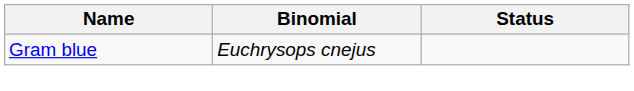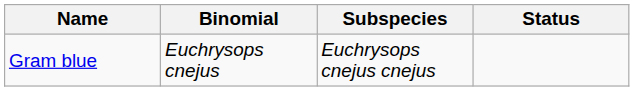+ column: (395, 19)
